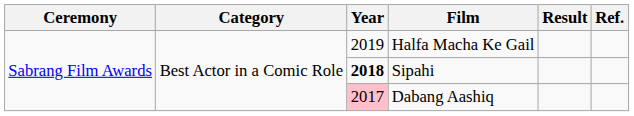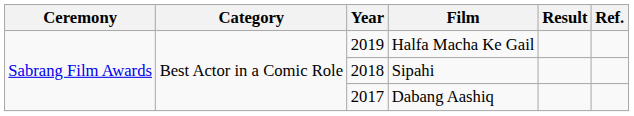(367, 70) bold -> (367, 70) normal
(367, 96) pink background -> (367, 96) no background
